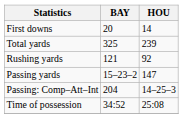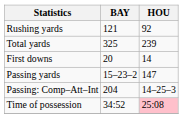rows swapped: (29, 28) <-> (35, 59)
(153, 105) no background -> (153, 105) pink background
